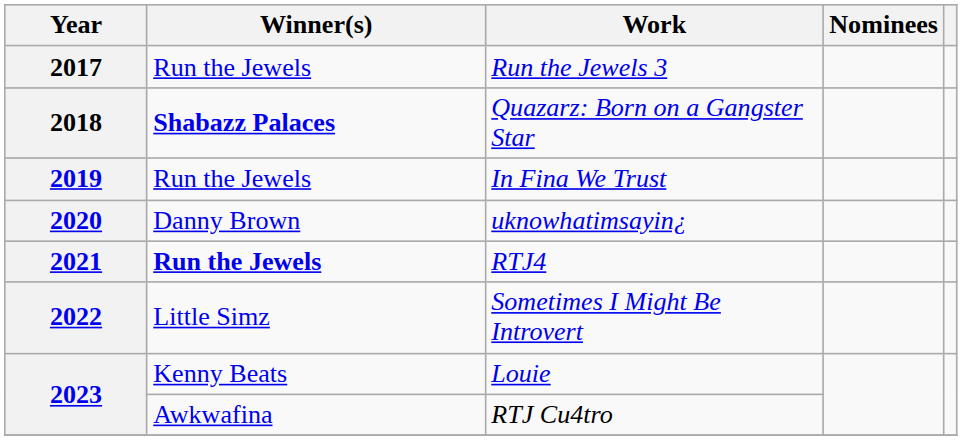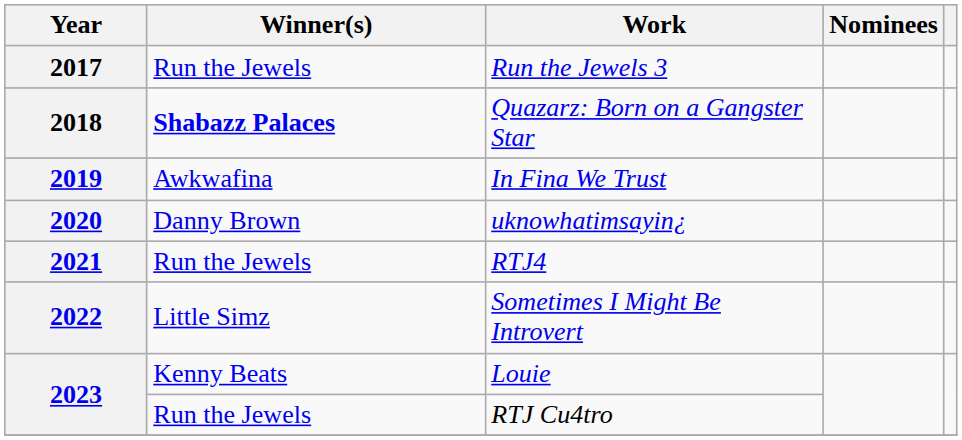(232, 178) Run the Jewels -> (213, 178) Awkwafina
(237, 261) bold -> (232, 261) normal
(213, 414) Awkwafina -> (232, 414) Run the Jewels
